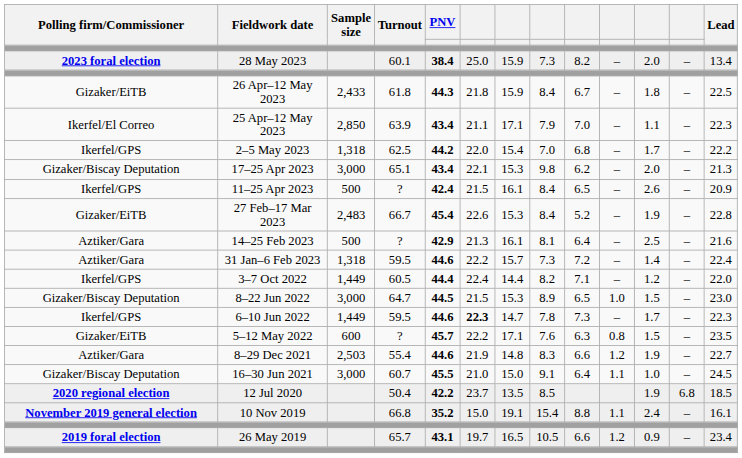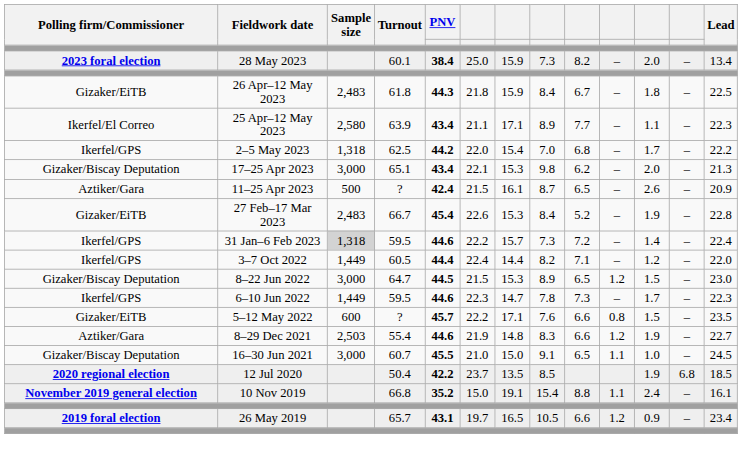(351, 92) 2,433 -> (351, 92) 2,483
(351, 124) 2,850 -> (351, 124) 2,580
(547, 124) 7.9 -> (547, 124) 8.9
(582, 124) 7.0 -> (582, 124) 7.7
(111, 188) Ikerfel/GPS -> (111, 188) Aztiker/Gara
(547, 188) 8.4 -> (547, 188) 8.7
- row: (273, 240)
(111, 259) Aztiker/Gara -> (111, 240) Ikerfel/GPS
(351, 259) no background -> (351, 240) lightgrey background
(617, 297) 1.0 -> (617, 278) 1.2
(477, 317) bold -> (477, 297) normal
(582, 336) 6.3 -> (582, 317) 6.6
(582, 374) 6.4 -> (582, 355) 6.5
